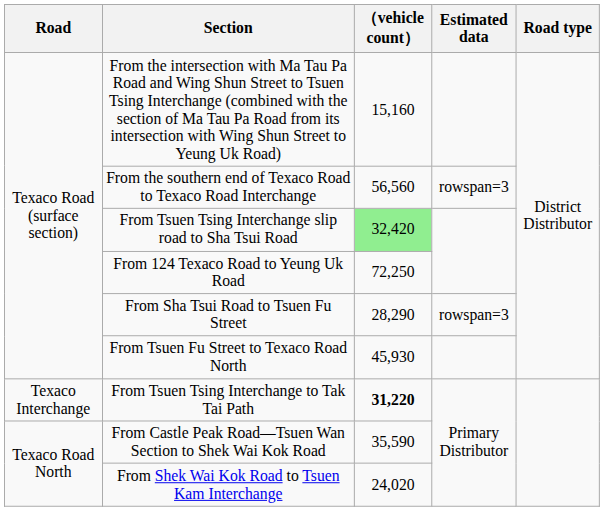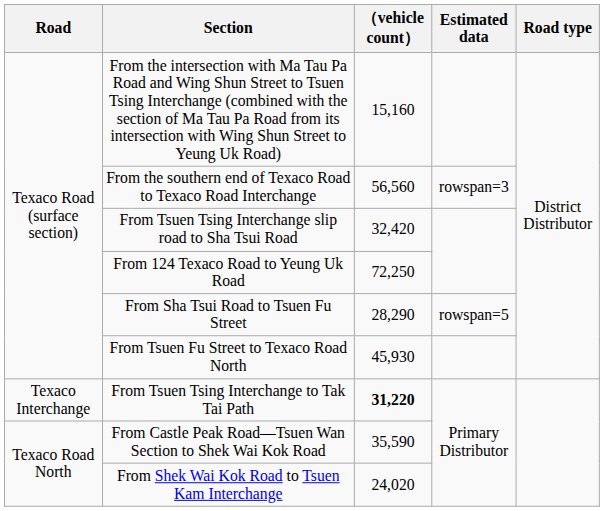(393, 229) lightgreen background -> (393, 229) no background
(474, 314) rowspan=3 -> (474, 314) rowspan=5
